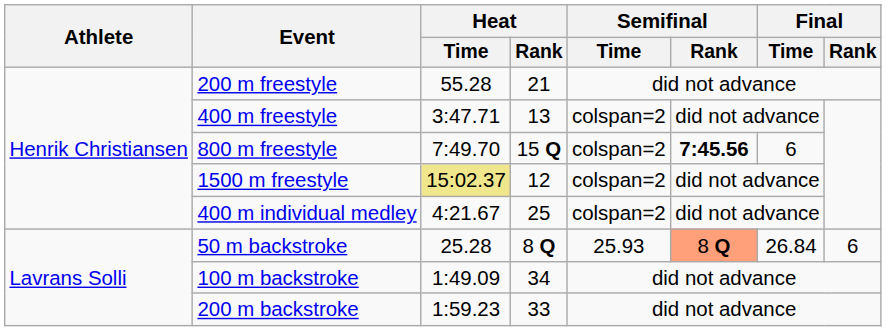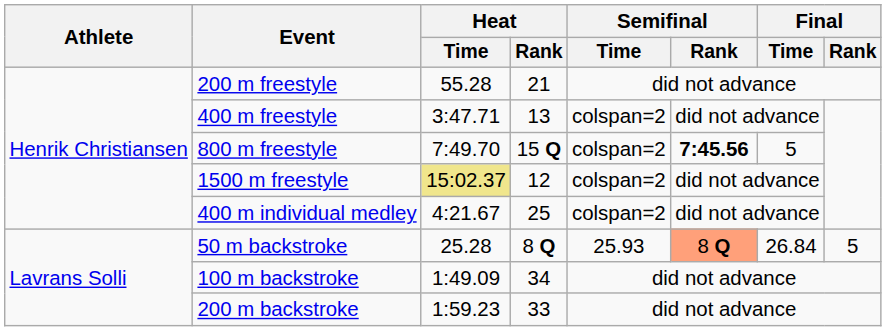(791, 149) 6 -> (791, 149) 5
(853, 246) 6 -> (853, 246) 5
